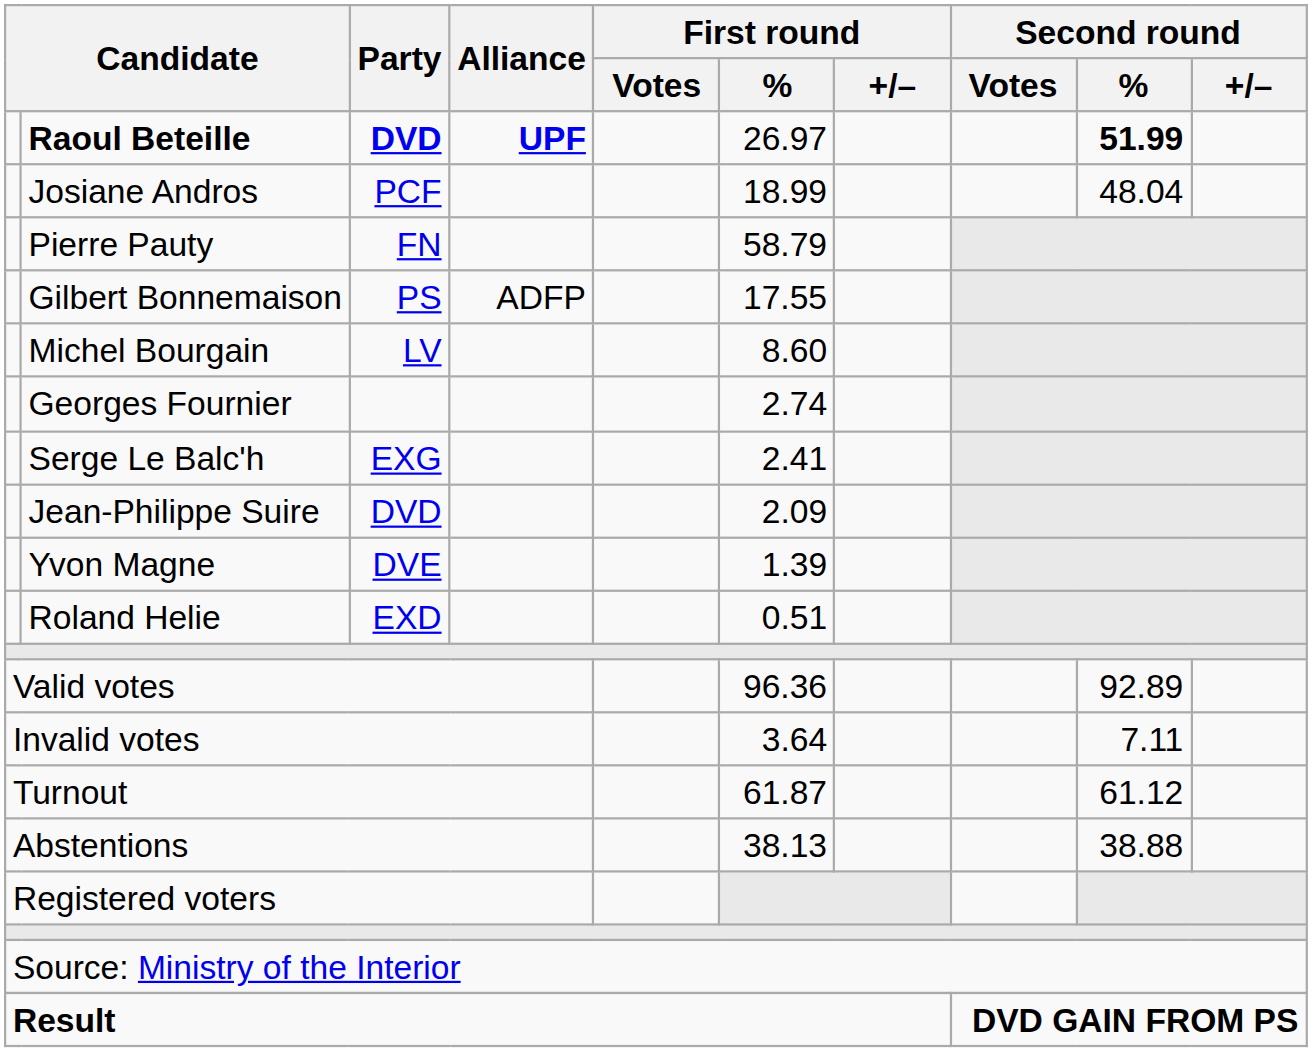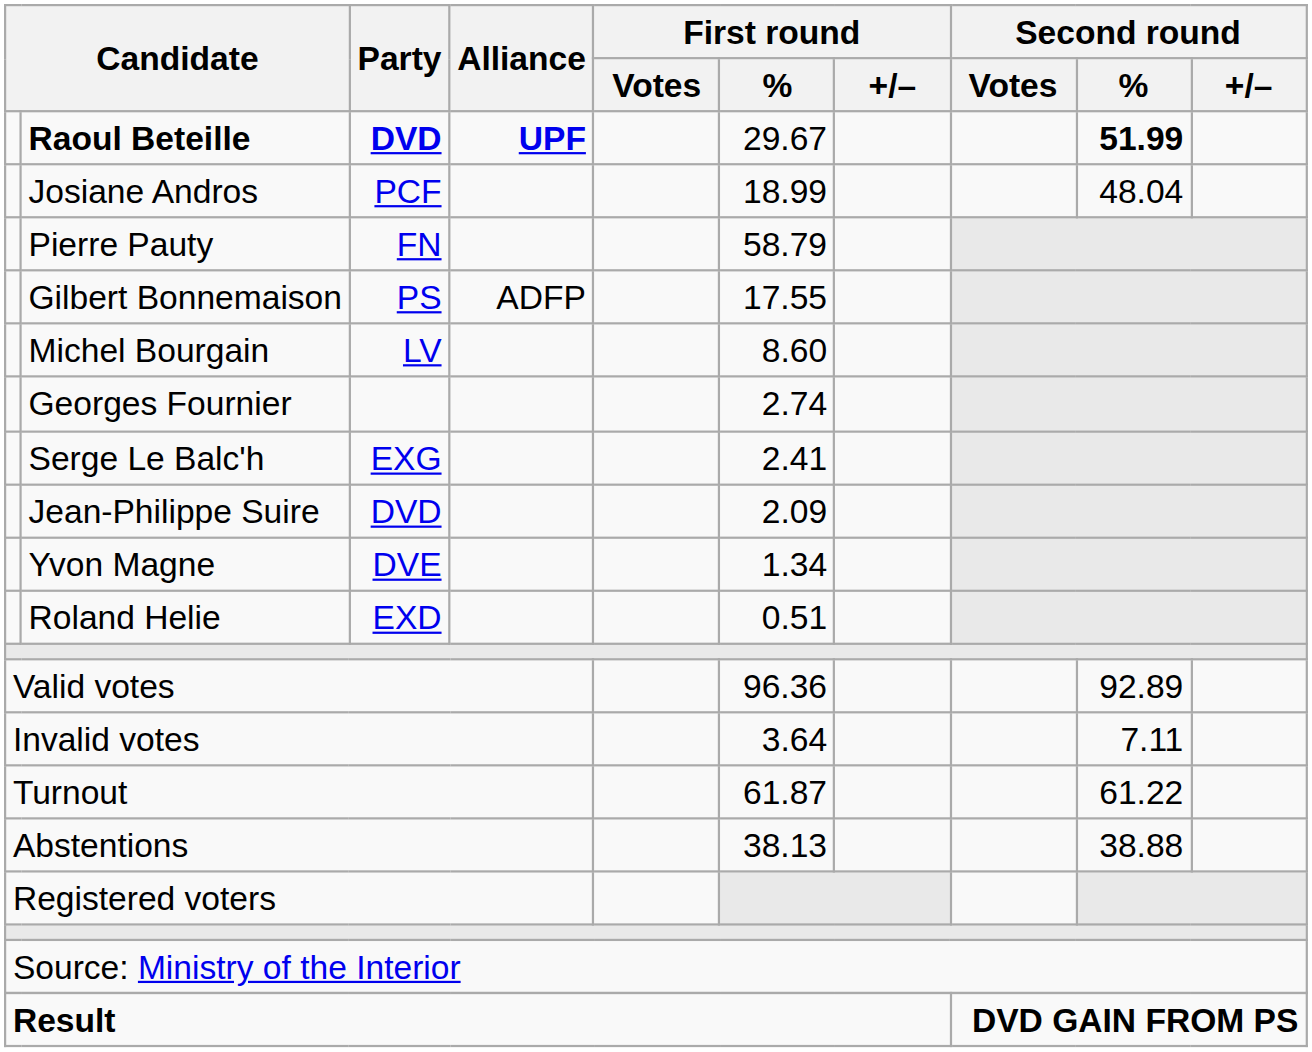(785, 138) 26.97 -> (785, 138) 29.67
(794, 564) 1.39 -> (794, 564) 1.34
(1141, 792) 61.12 -> (1141, 792) 61.22
